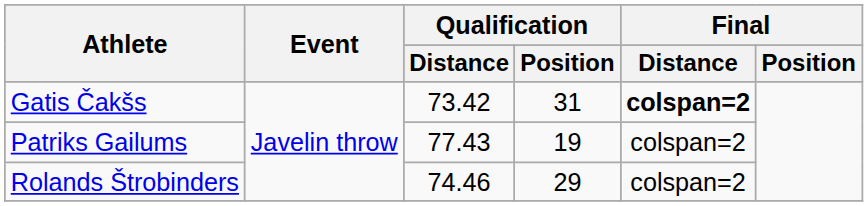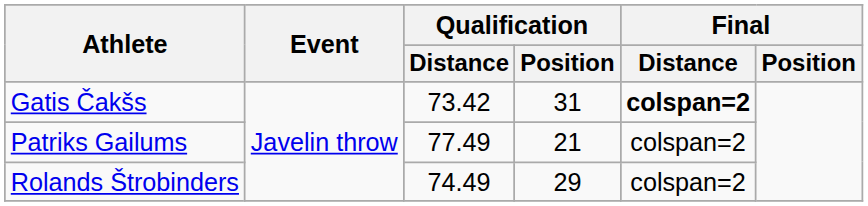(459, 142) 77.43 -> (459, 142) 77.49
(567, 142) 19 -> (567, 142) 21
(459, 182) 74.46 -> (459, 182) 74.49
